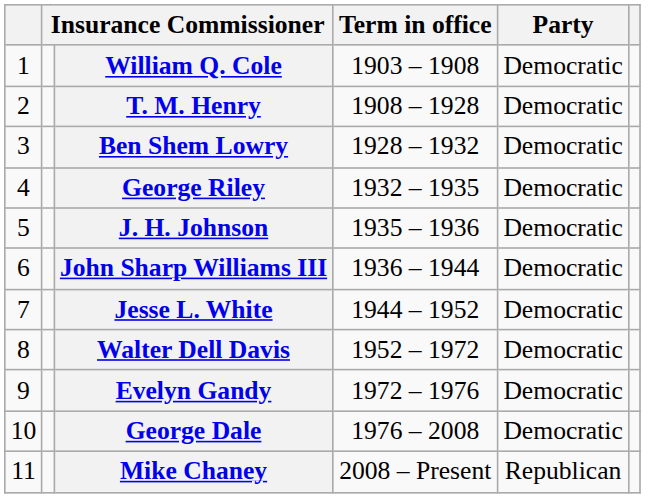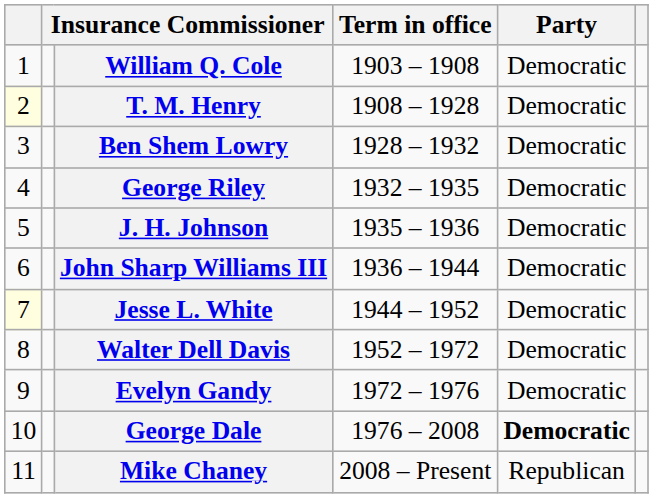(24, 106) no background -> (24, 106) lightyellow background
(24, 308) no background -> (24, 308) lightyellow background
(563, 430) normal -> (567, 430) bold
